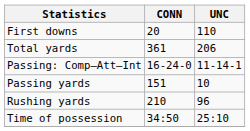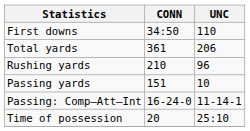(153, 31) 20 -> (163, 31) 34:50
rows swapped: (49, 101) <-> (74, 66)
(163, 118) 34:50 -> (153, 118) 20
